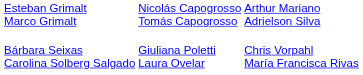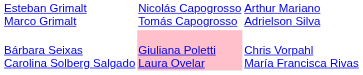(177, 56) no background -> (177, 56) pink background
